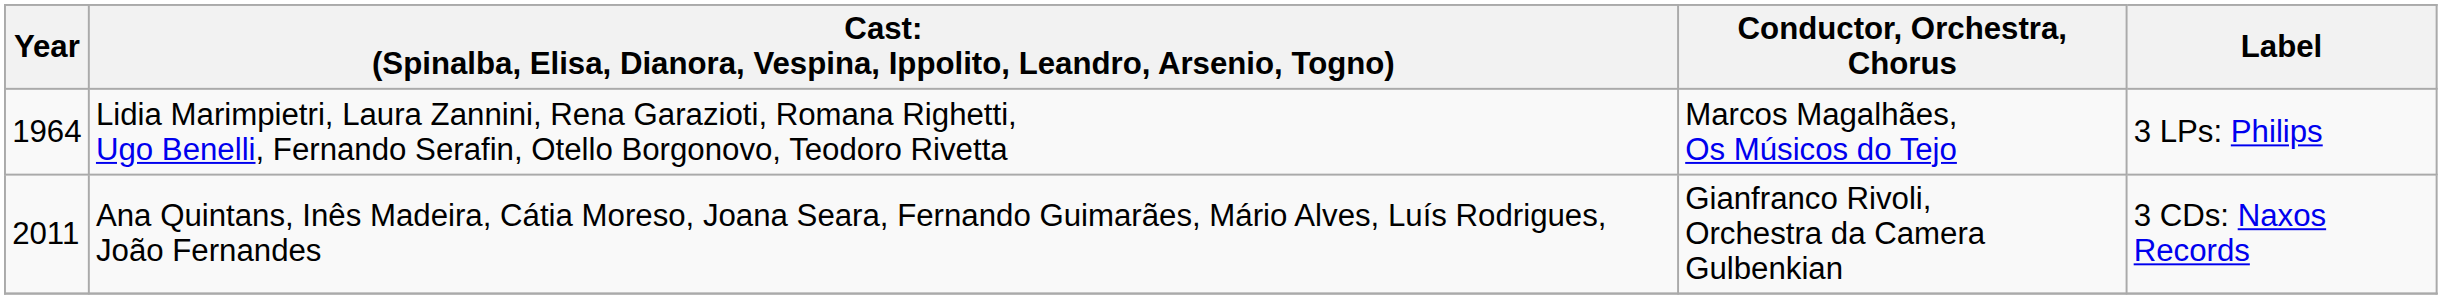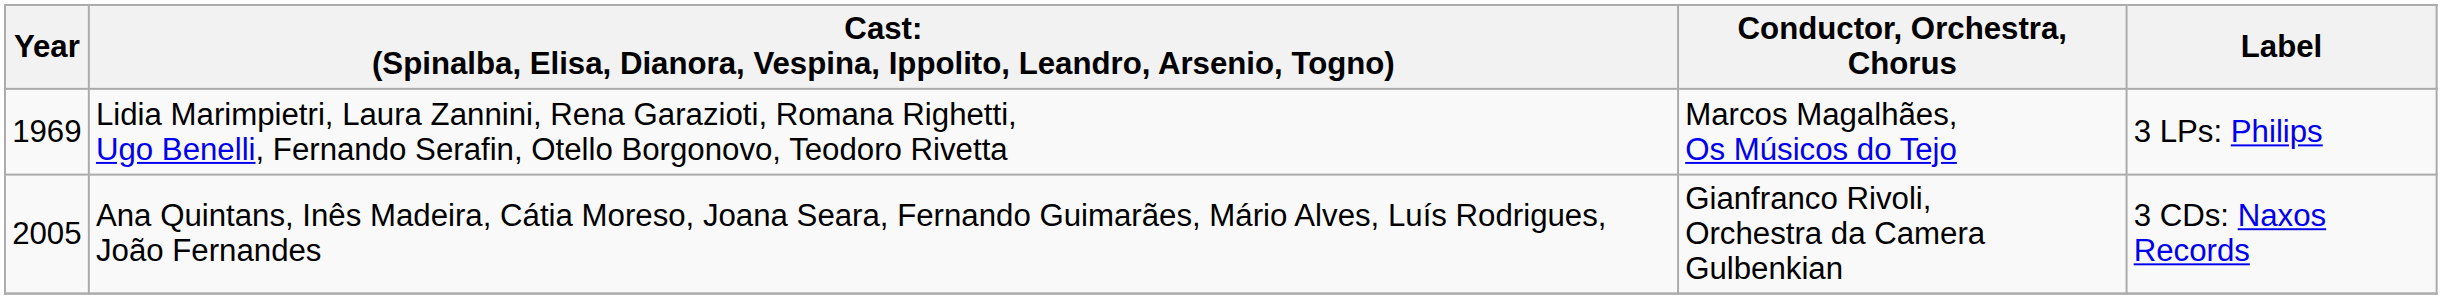(47, 131) 1964 -> (47, 131) 1969
(46, 233) 2011 -> (47, 233) 2005
